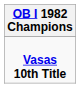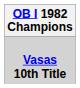(40, 66) no background -> (40, 66) lightgrey background
